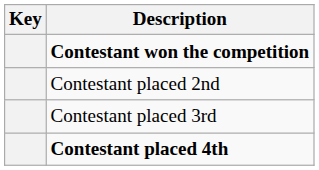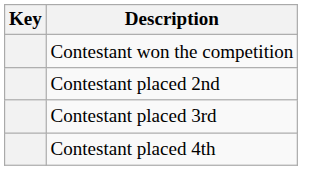(180, 50) bold -> (172, 50) normal
(139, 148) bold -> (133, 148) normal
